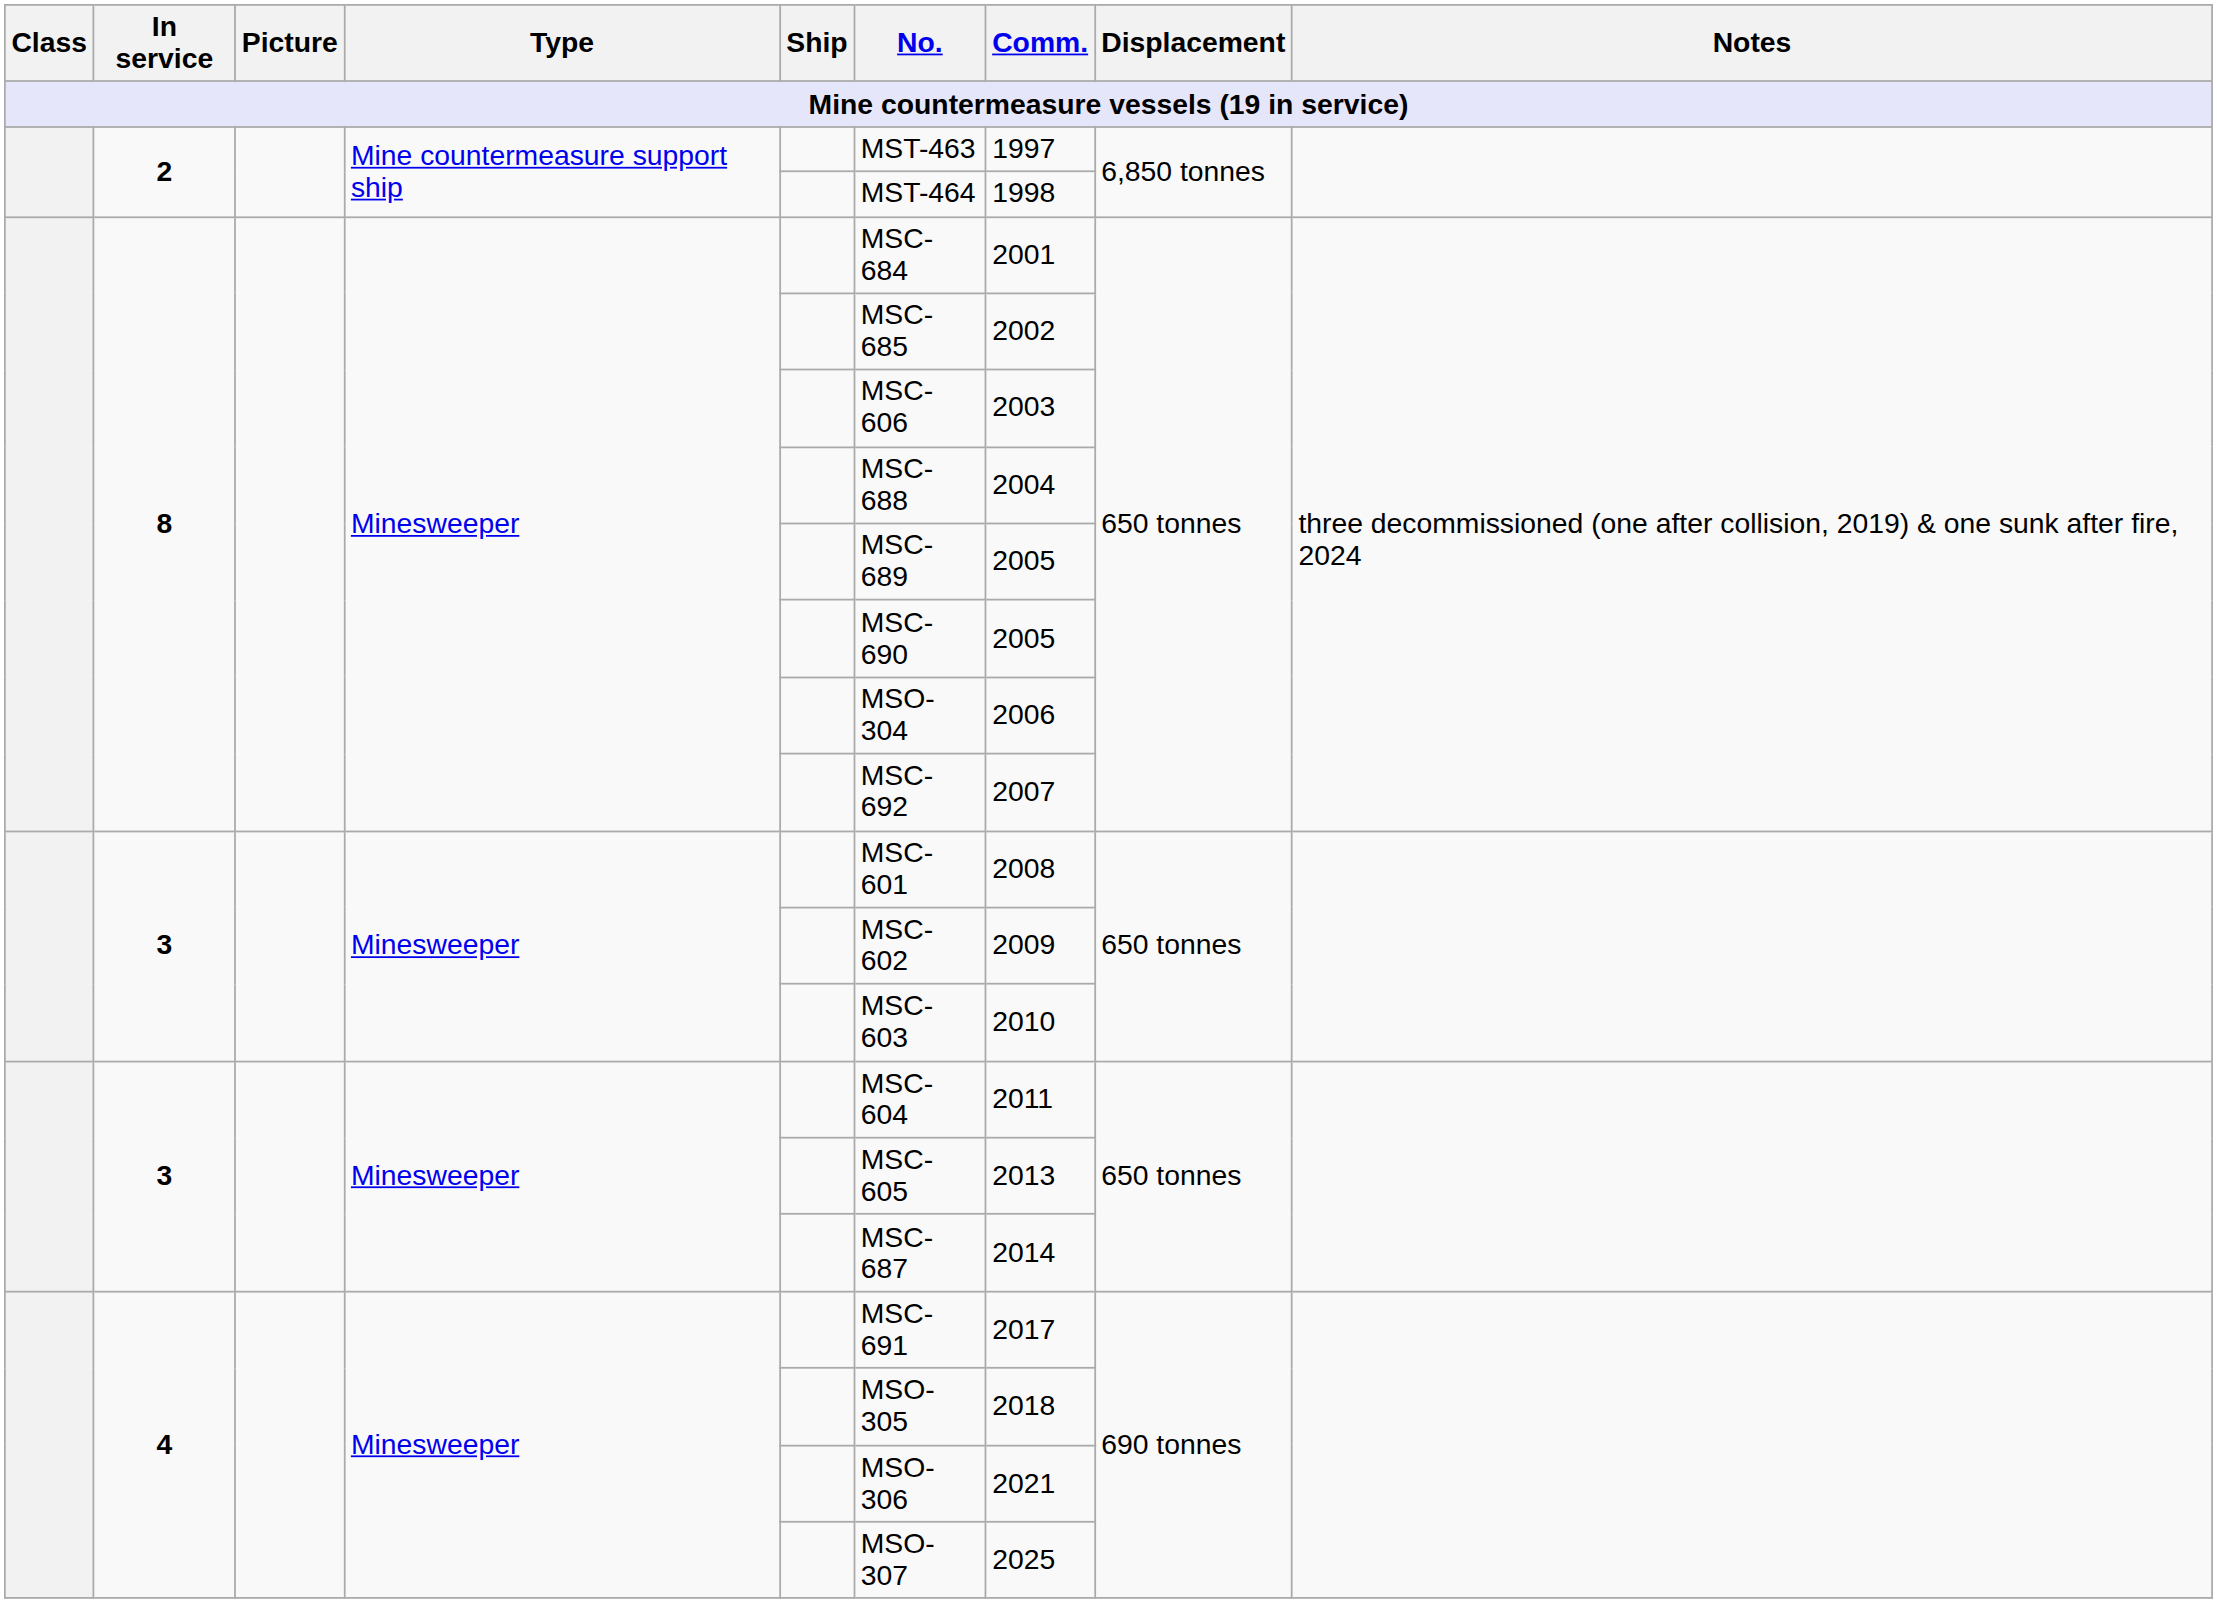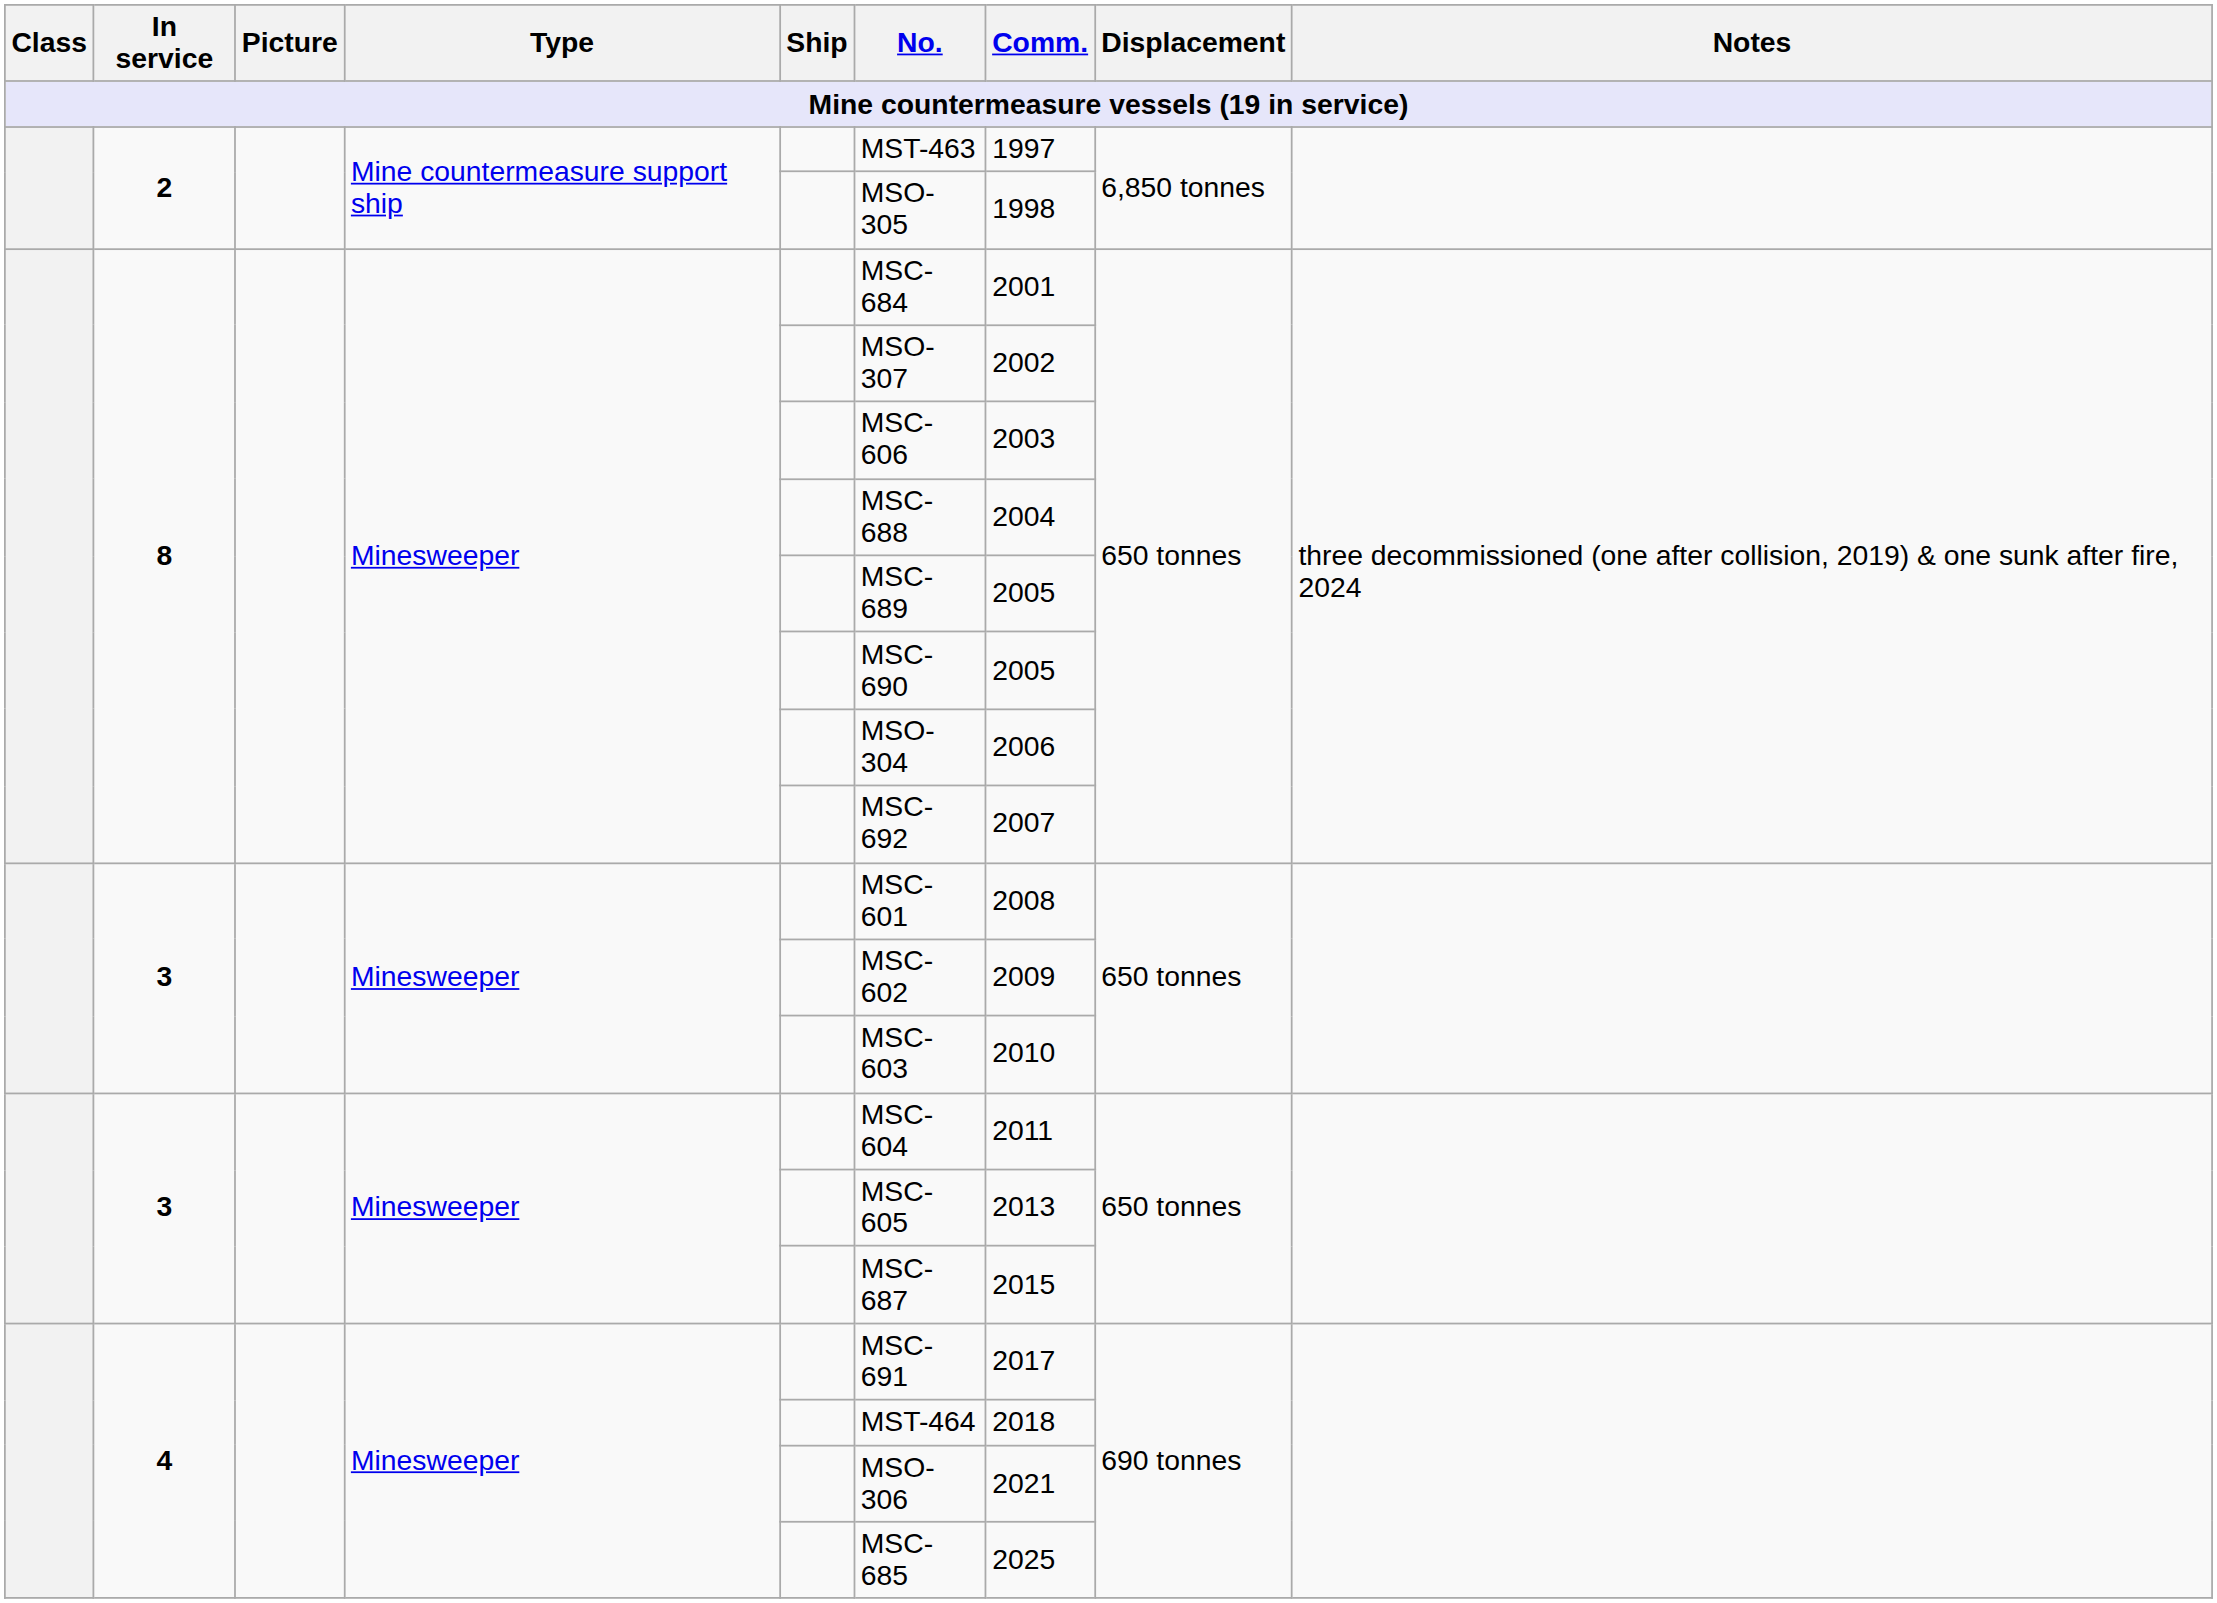(918, 193) MST-464 -> (898, 209) MSO-305
(897, 331) MSC-685 -> (898, 363) MSO-307
(1024, 1252) 2014 -> (1024, 1284) 2015
(898, 1406) MSO-305 -> (918, 1421) MST-464
(898, 1559) MSO-307 -> (897, 1559) MSC-685
